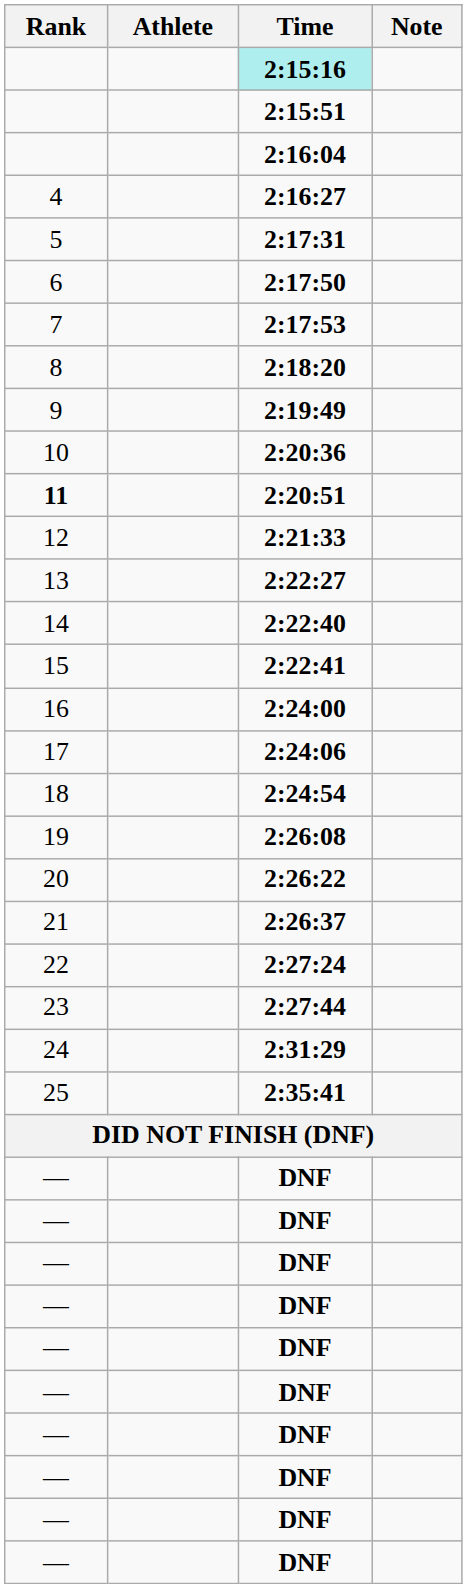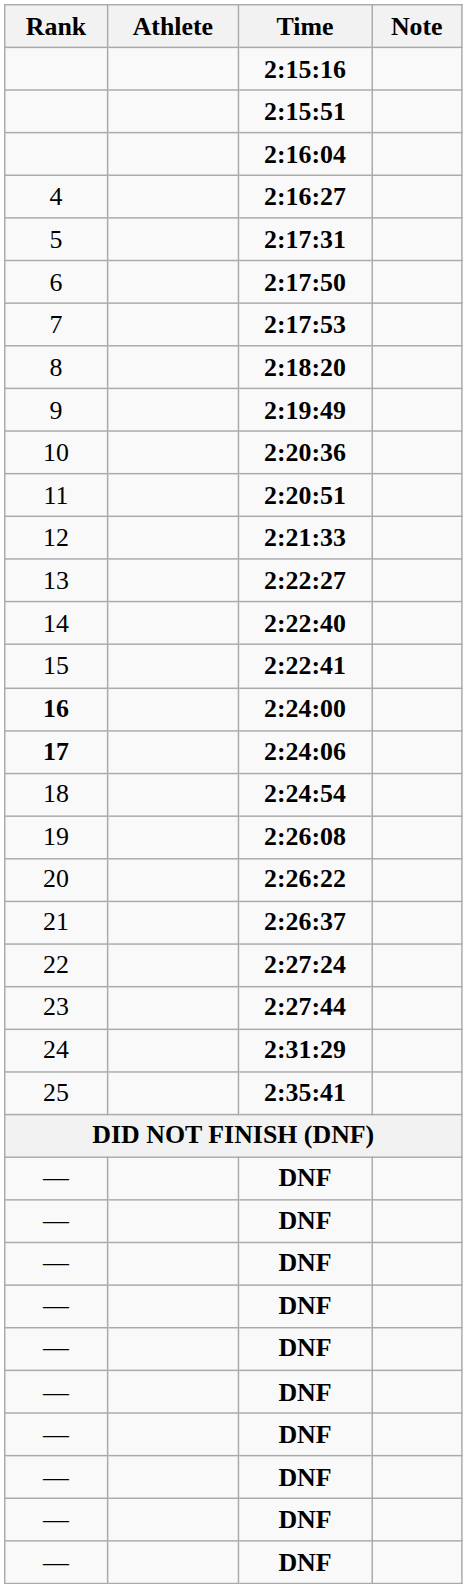(305, 68) paleturquoise background -> (305, 68) no background
(56, 494) bold -> (56, 494) normal
(56, 708) normal -> (56, 708) bold
(56, 750) normal -> (56, 750) bold
